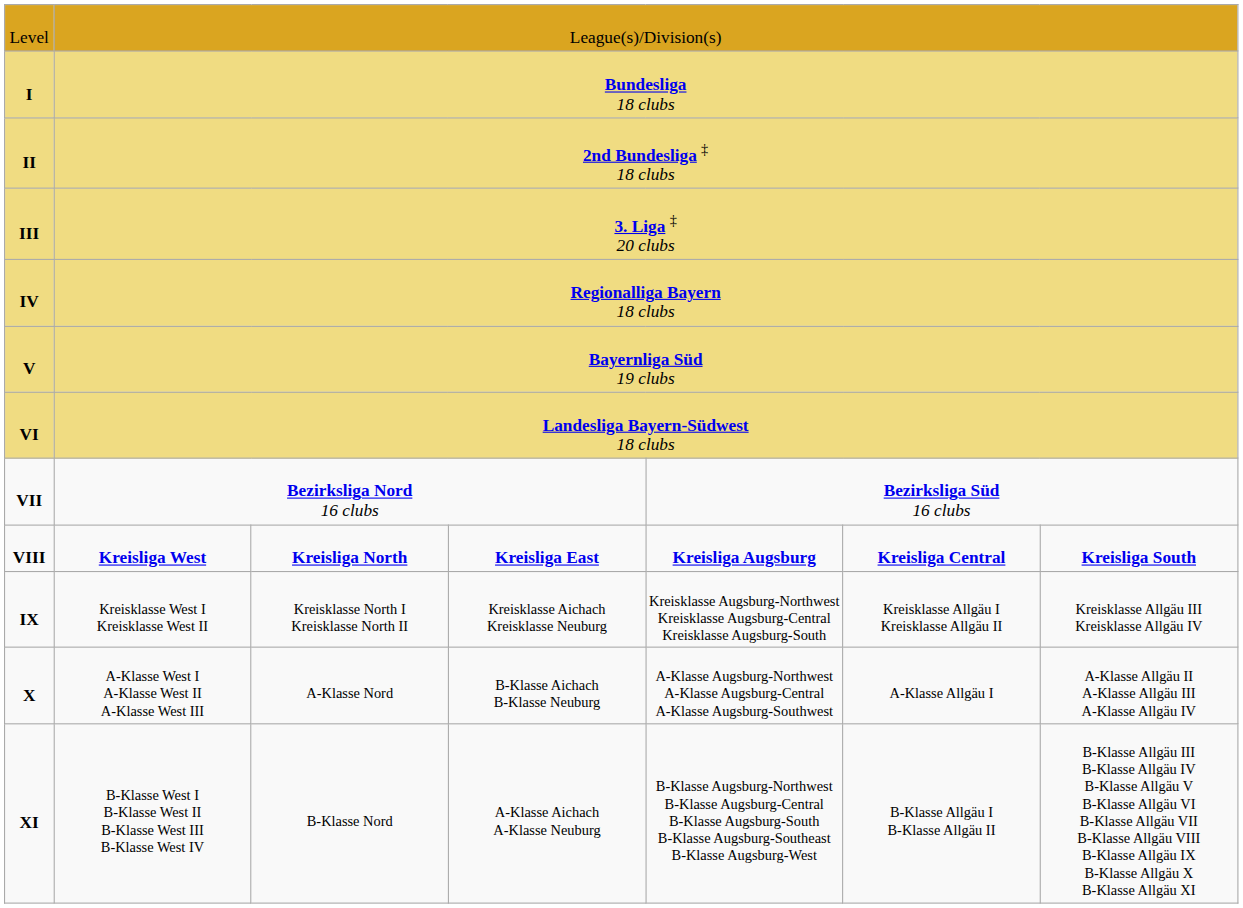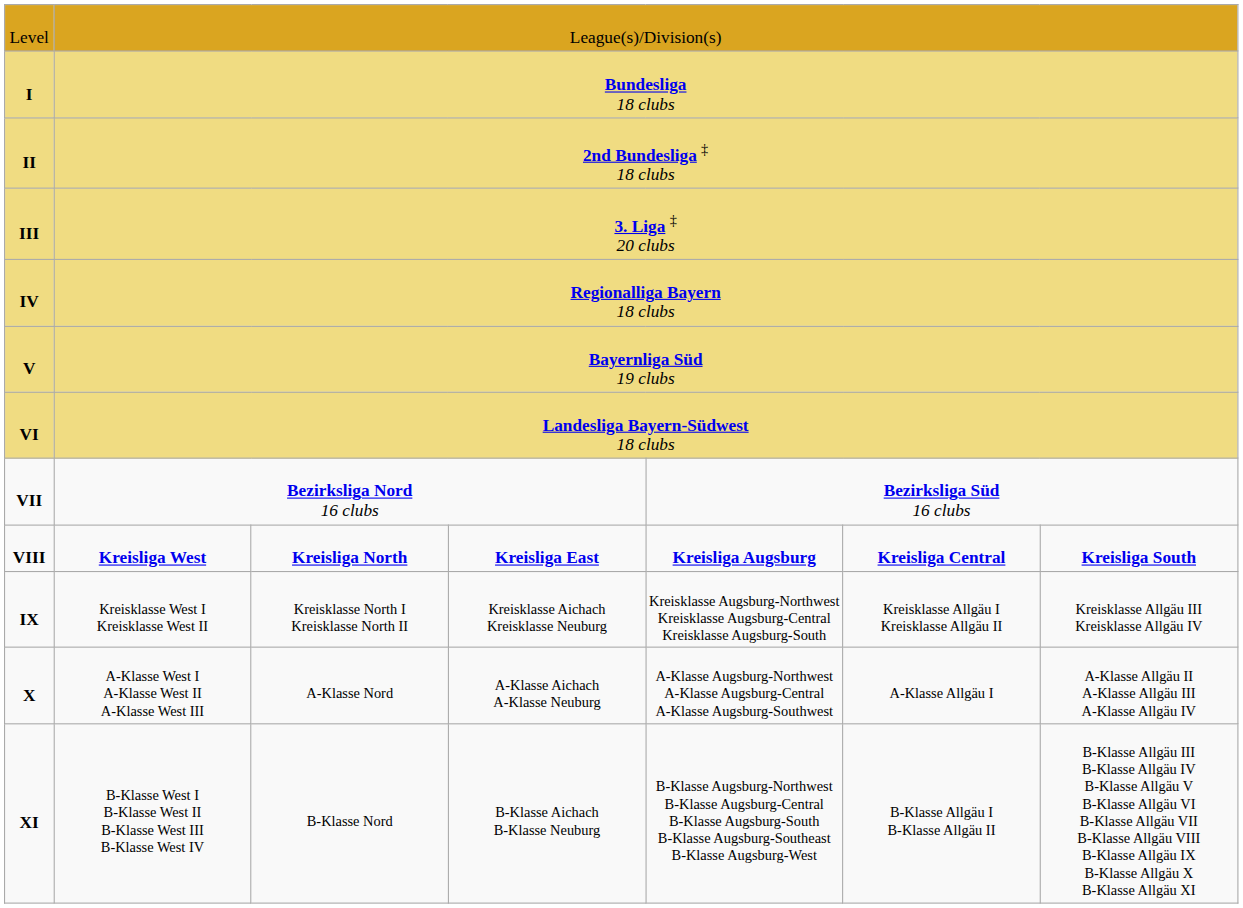(547, 694) B-Klasse Aichach B-Klasse Neuburg -> (547, 694) A-Klasse Aichach A-Klasse Neuburg
(547, 821) A-Klasse Aichach A-Klasse Neuburg -> (547, 821) B-Klasse Aichach B-Klasse Neuburg
